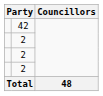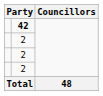(23, 26) normal -> (23, 26) bold
